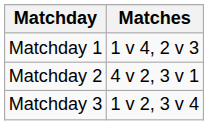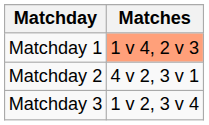(155, 47) no background -> (155, 47) lightsalmon background
